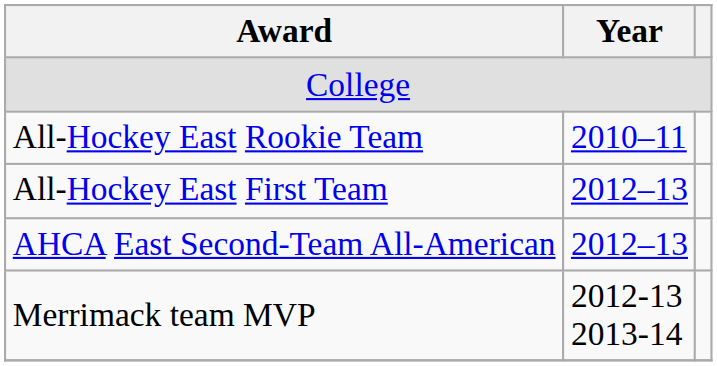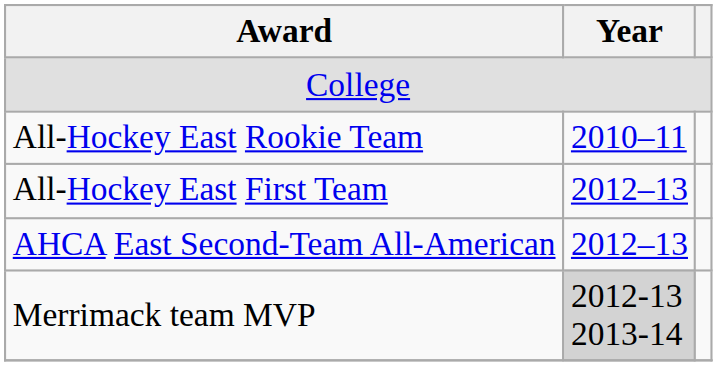(627, 314) no background -> (627, 314) lightgrey background
